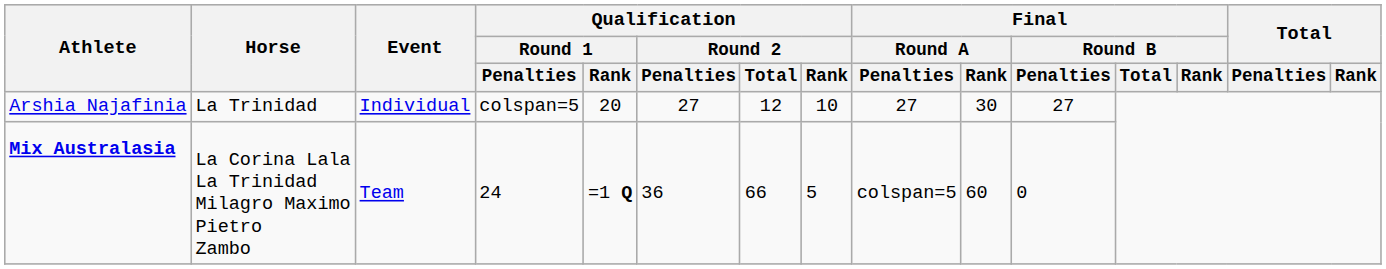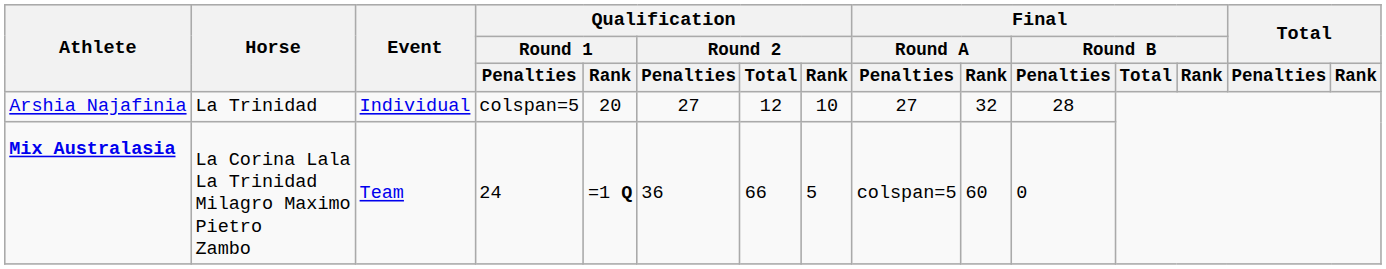(986, 106) 30 -> (986, 106) 32
(1063, 106) 27 -> (1063, 106) 28
